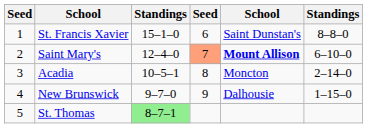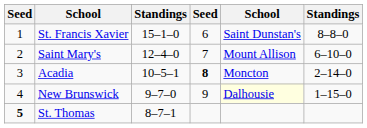(205, 53) lightsalmon background -> (205, 53) no background
(261, 53) bold -> (260, 53) normal
(205, 73) normal -> (205, 73) bold
(249, 93) no background -> (249, 93) lightyellow background
(20, 113) normal -> (20, 113) bold
(161, 113) lightgreen background -> (161, 113) no background
